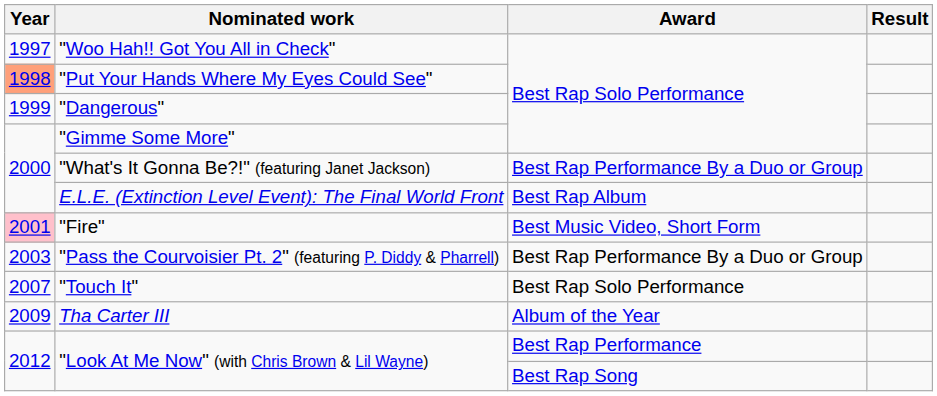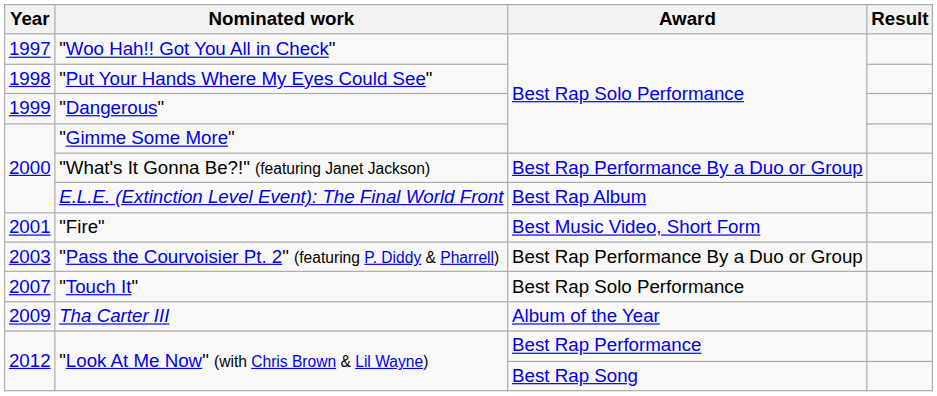(30, 78) lightsalmon background -> (30, 78) no background
(30, 227) pink background -> (30, 227) no background
